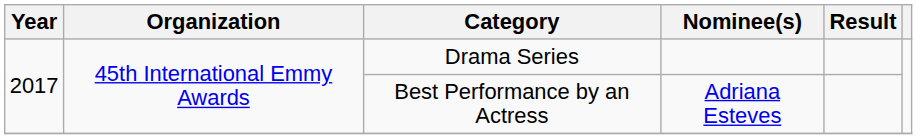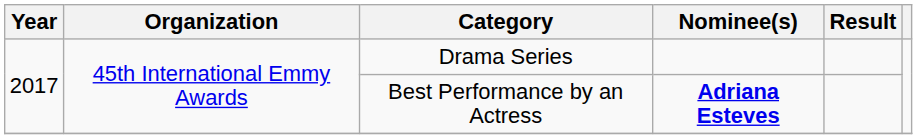(742, 103) normal -> (738, 103) bold
